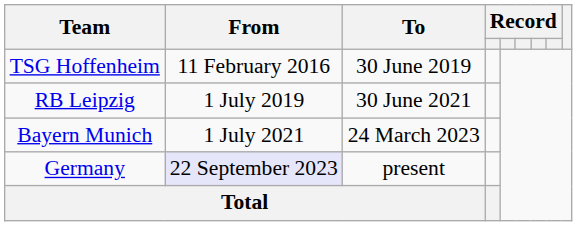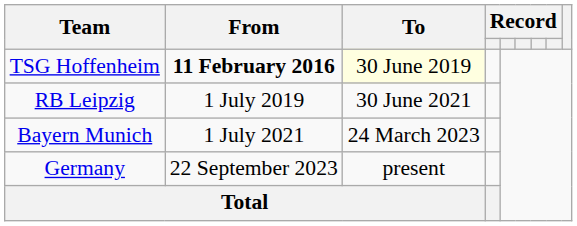(254, 65) normal -> (254, 65) bold
(414, 65) no background -> (414, 65) lightyellow background
(254, 168) lavender background -> (254, 168) no background
